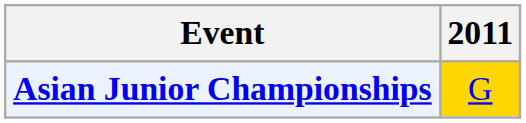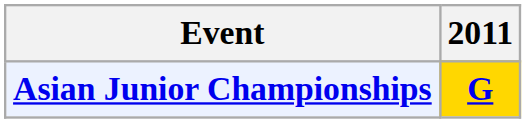(480, 88) normal -> (480, 88) bold
